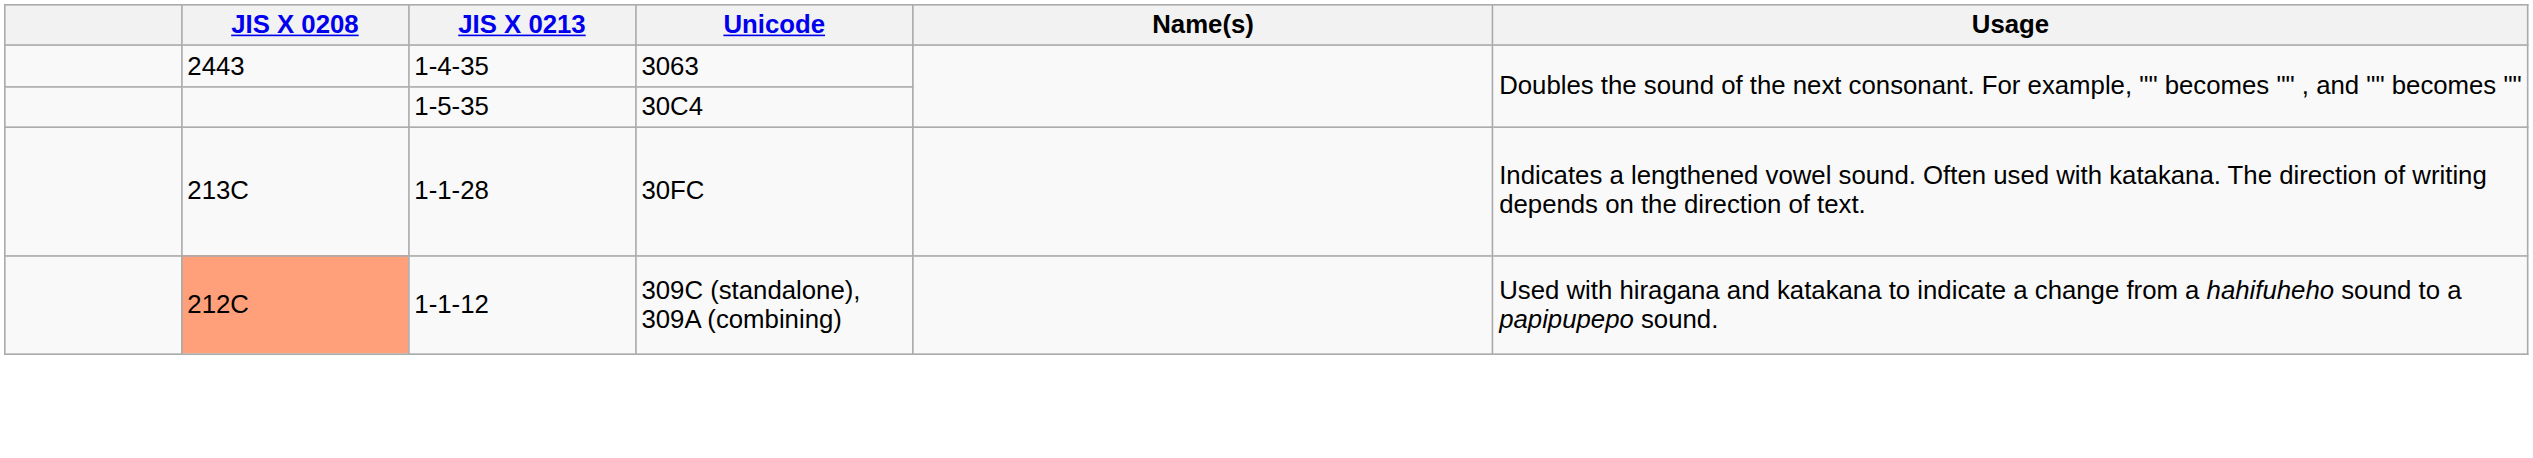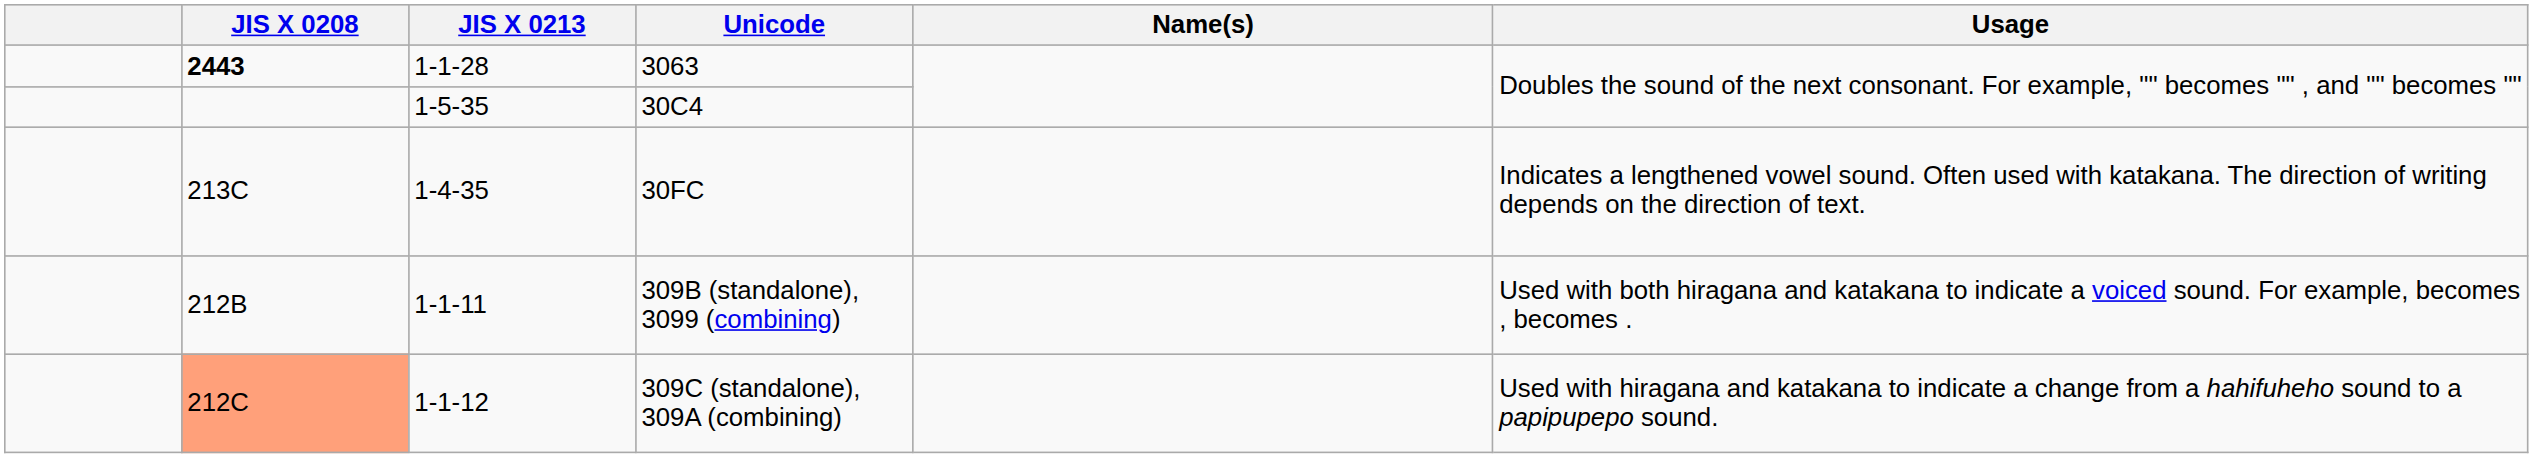(216, 65) normal -> (216, 65) bold
(452, 65) 1-4-35 -> (452, 65) 1-1-28
(452, 190) 1-1-28 -> (452, 190) 1-4-35
+ row: (750, 304)
